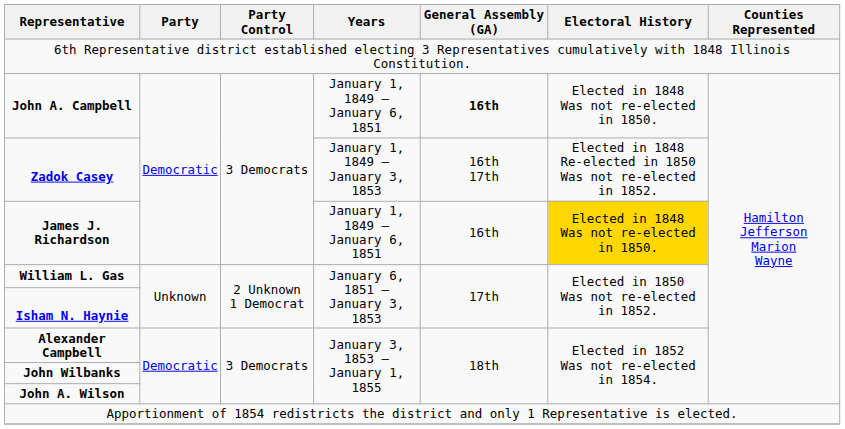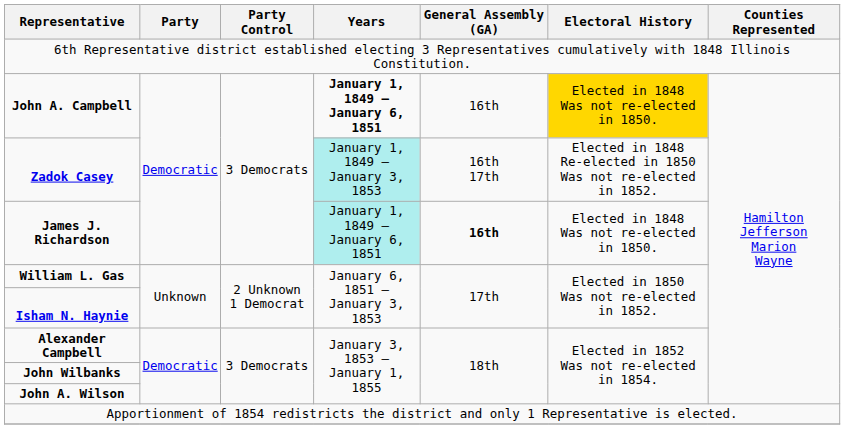(367, 106) normal -> (367, 106) bold
(484, 106) bold -> (484, 106) normal
(628, 106) no background -> (628, 106) gold background
(367, 169) no background -> (367, 169) paleturquoise background
(367, 233) no background -> (367, 233) paleturquoise background
(484, 233) normal -> (484, 233) bold
(628, 233) gold background -> (628, 233) no background
